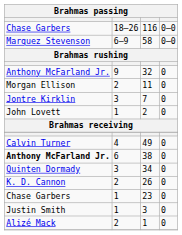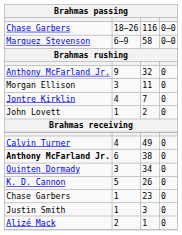(116, 86) 2 -> (116, 86) 3
(116, 99) 3 -> (116, 99) 4
(116, 183) 2 -> (116, 183) 5
